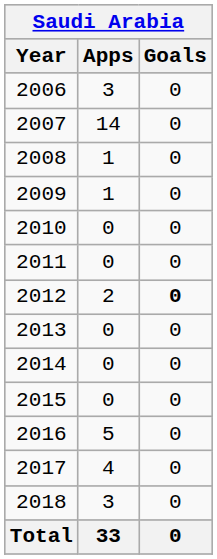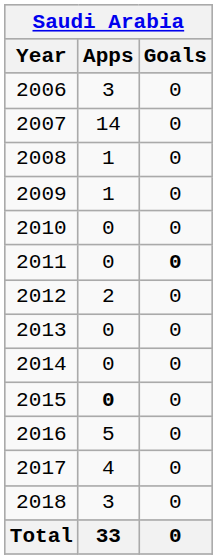(175, 262) normal -> (175, 262) bold
(175, 297) bold -> (175, 297) normal
(108, 400) normal -> (108, 400) bold
